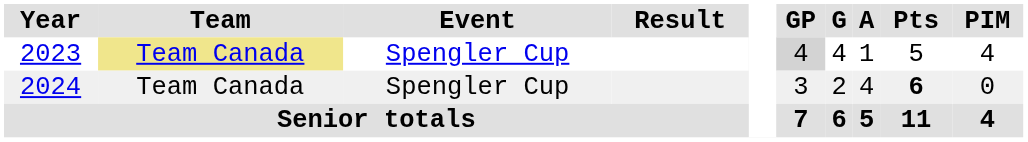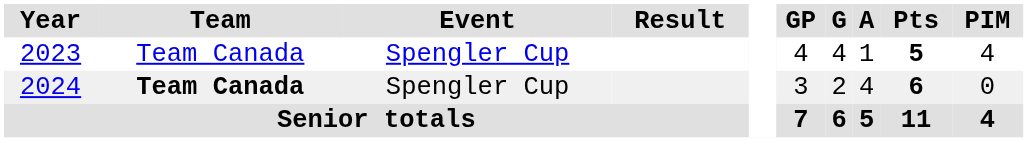(220, 54) khaki background -> (220, 54) no background
(801, 54) lightgrey background -> (801, 54) no background
(916, 54) normal -> (916, 54) bold
(220, 87) normal -> (220, 87) bold
